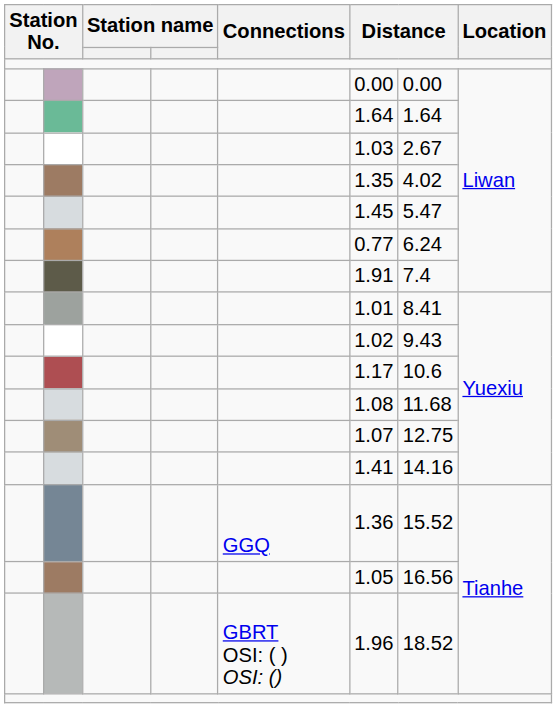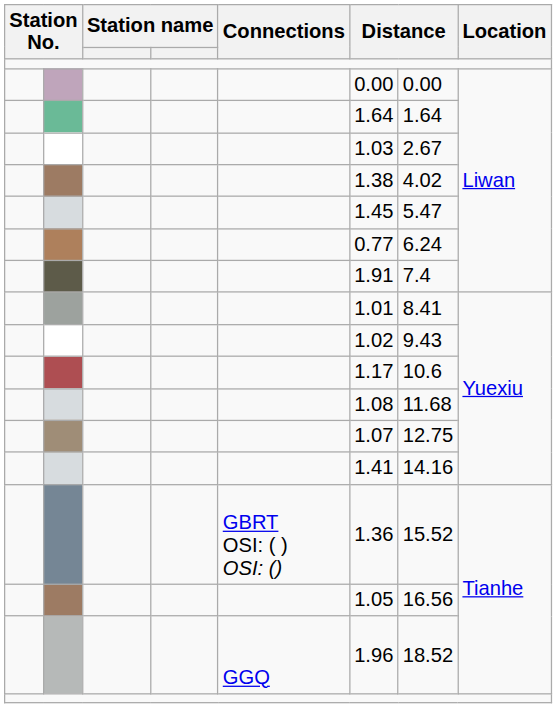(374, 180) 1.35 -> (374, 180) 1.38
(246, 545) GGQ -> (255, 545) GBRT OSI: ( ) OSI: ()
(255, 654) GBRT OSI: ( ) OSI: () -> (246, 677) GGQ
